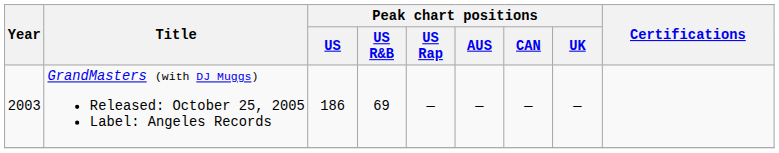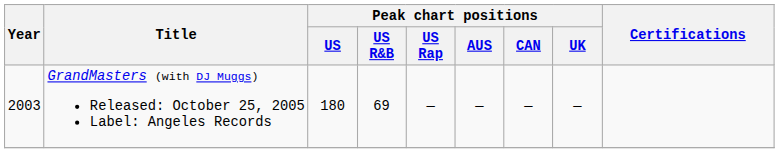(333, 106) 186 -> (333, 106) 180
